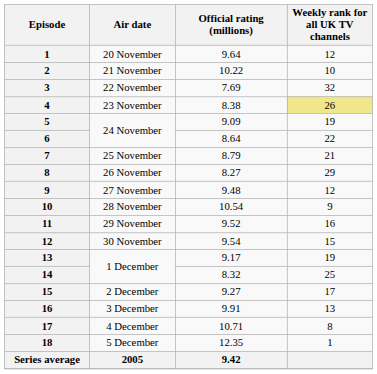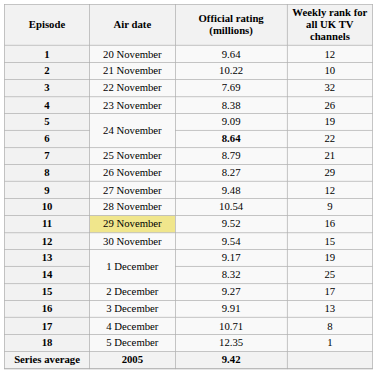(330, 105) khaki background -> (330, 105) no background
(231, 139) normal -> (231, 139) bold
(132, 224) no background -> (132, 224) khaki background
